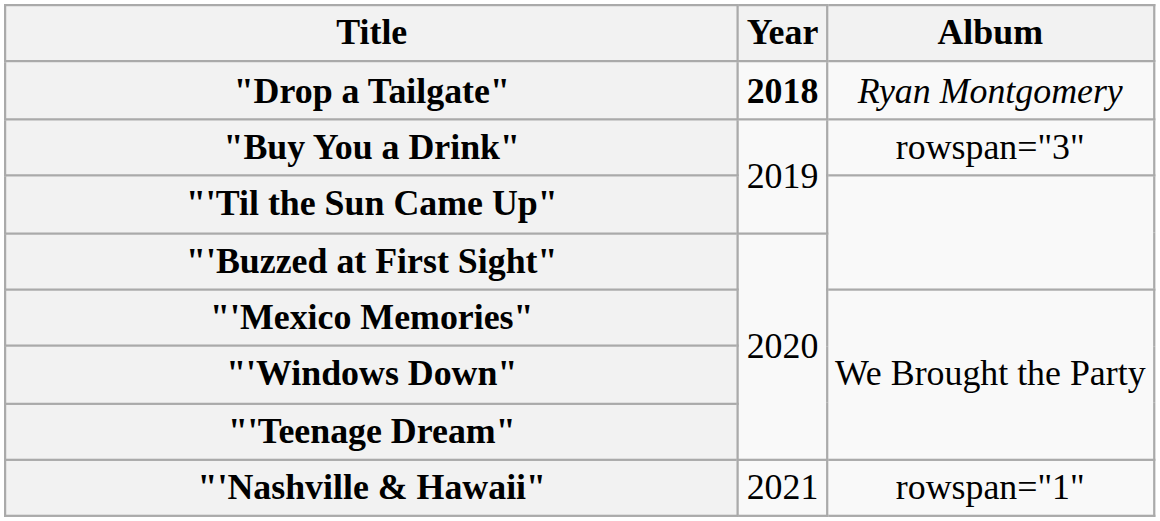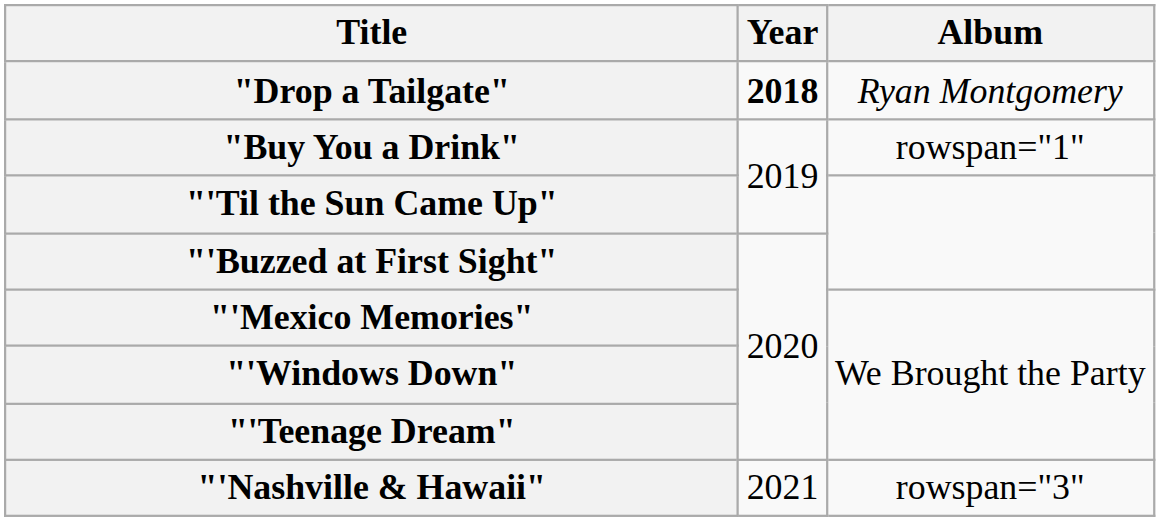(990, 146) rowspan="3" -> (990, 146) rowspan="1"
(990, 487) rowspan="1" -> (990, 487) rowspan="3"
